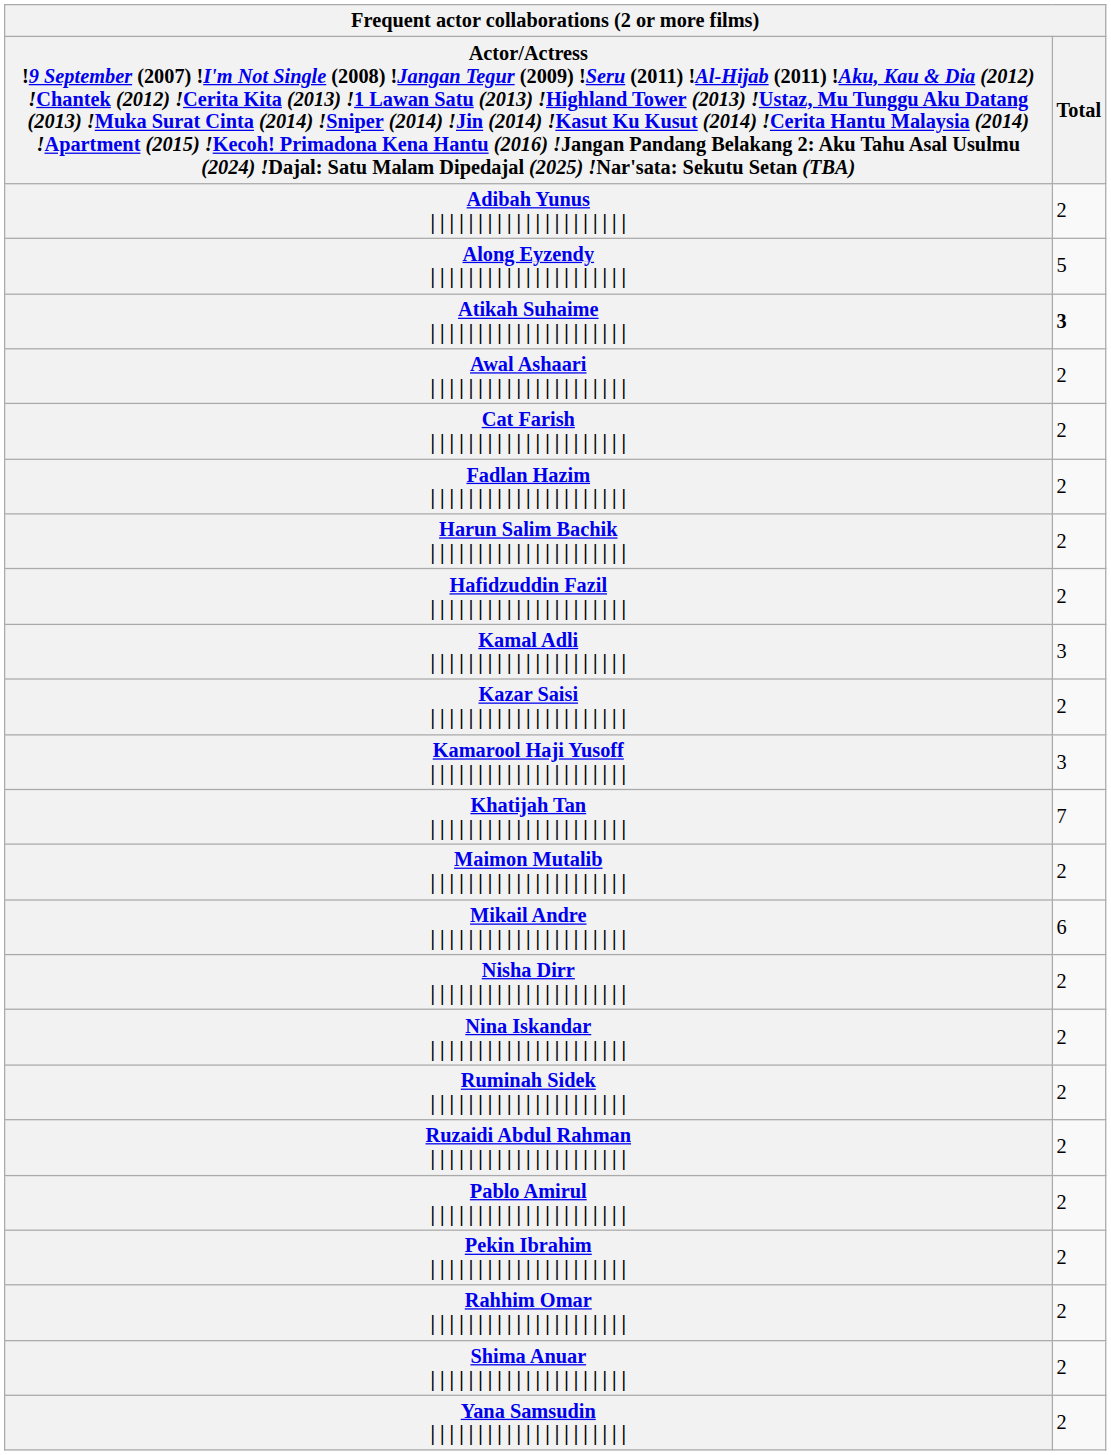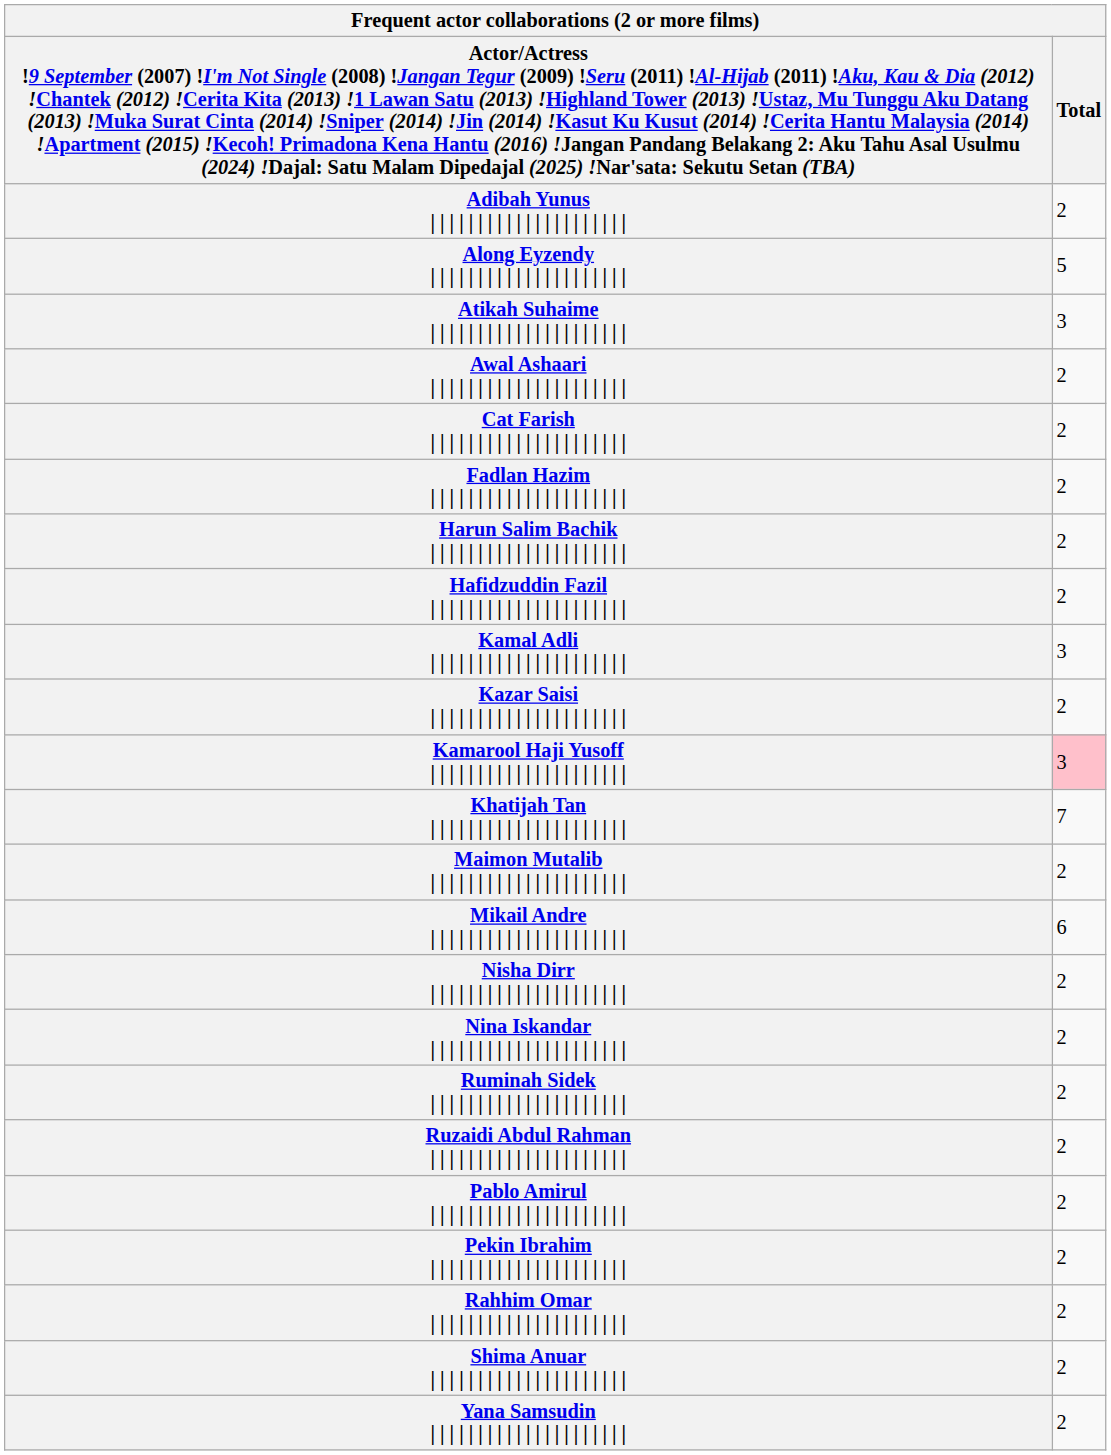(1062, 320) bold -> (1062, 320) normal
(1062, 761) no background -> (1062, 761) pink background
